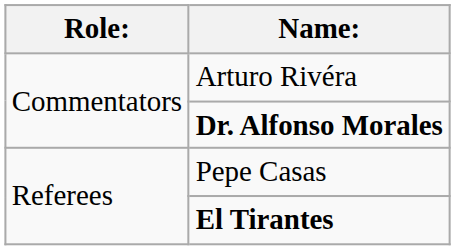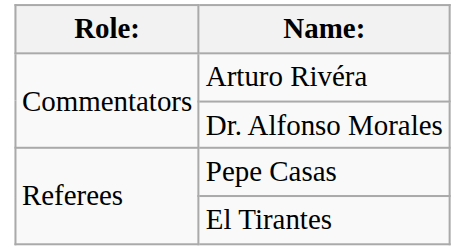(319, 124) bold -> (324, 124) normal
(265, 219) bold -> (269, 219) normal
